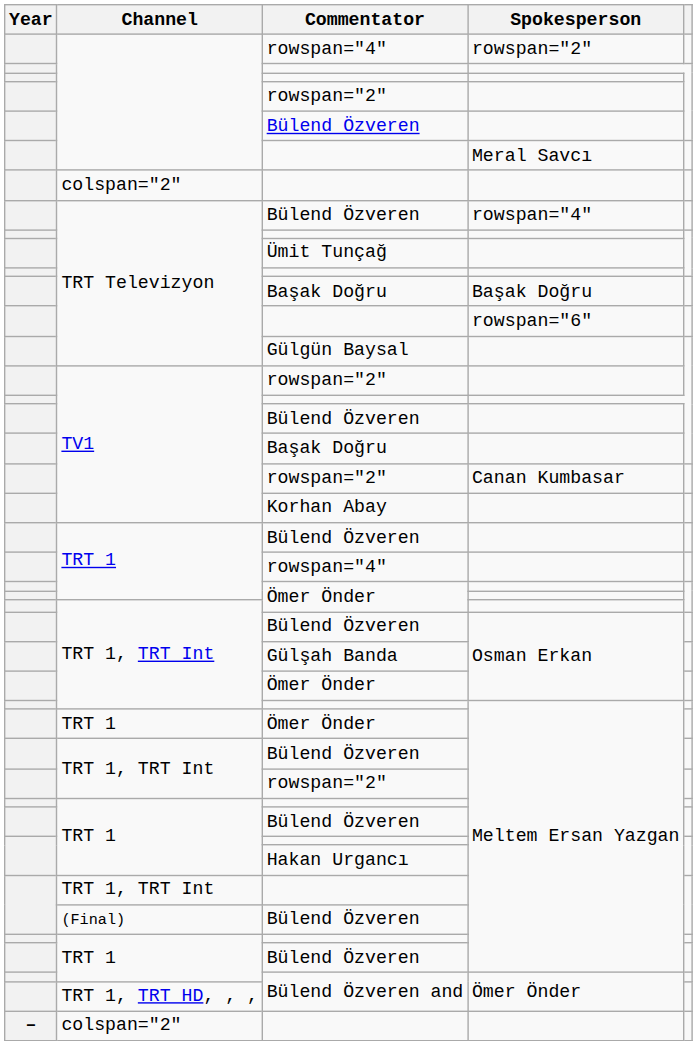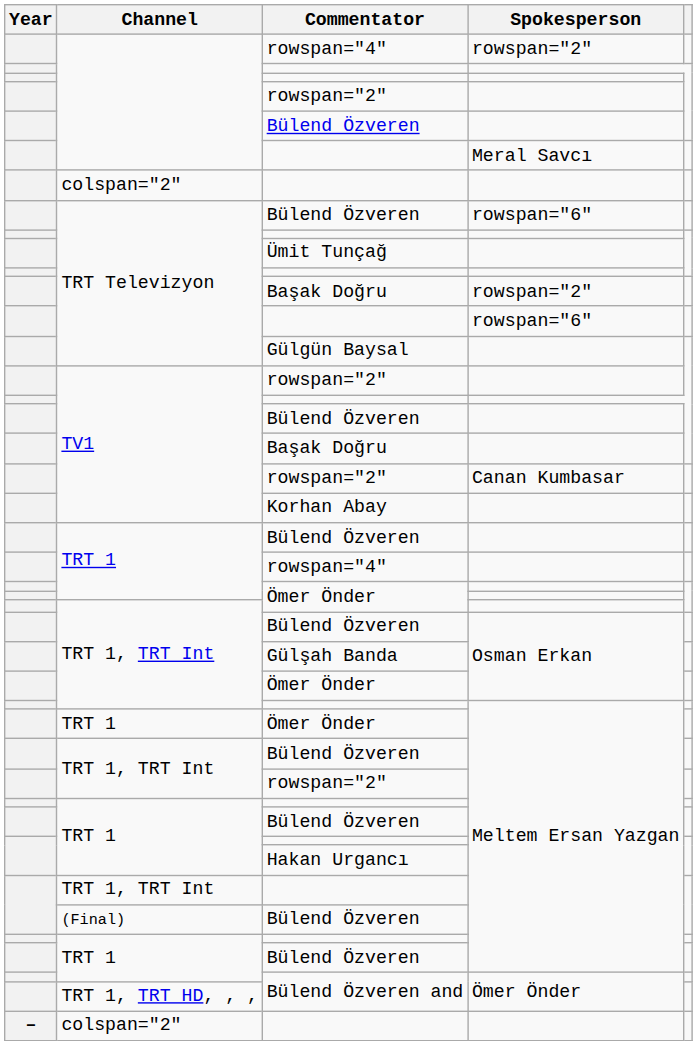(532, 215) rowspan="4" -> (532, 215) rowspan="6"
(532, 291) Başak Doğru -> (532, 291) rowspan="2"
